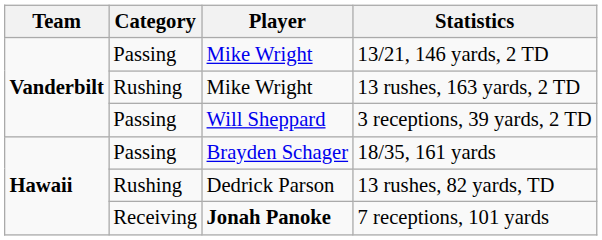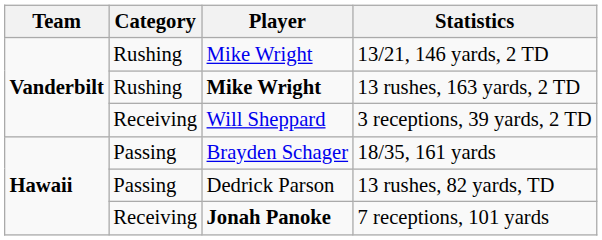(145, 54) Passing -> (148, 54) Rushing
(260, 86) normal -> (264, 86) bold
(145, 119) Passing -> (155, 119) Receiving
(148, 185) Rushing -> (145, 185) Passing
